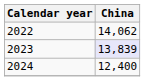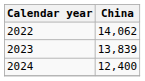(117, 49) lavender background -> (117, 49) no background
